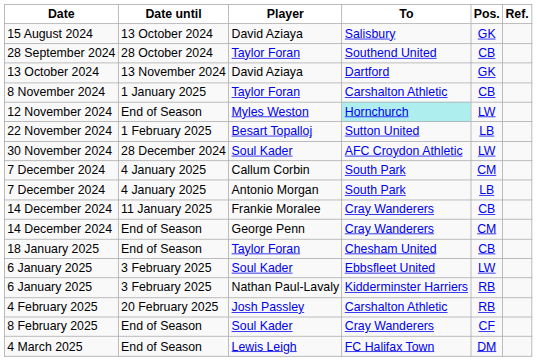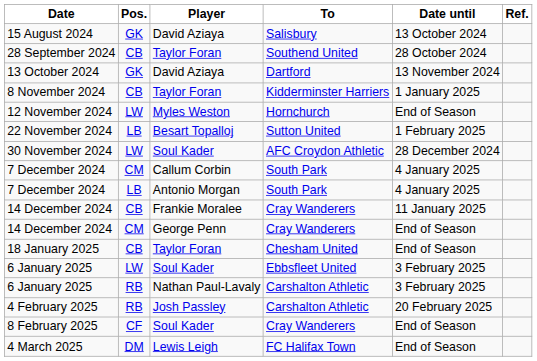columns swapped: (487, 14) <-> (174, 14)
(396, 92) Carshalton Athletic -> (328, 92) Kidderminster Harriers
(377, 111) paleturquoise background -> (298, 111) no background
(406, 287) Kidderminster Harriers -> (317, 287) Carshalton Athletic
